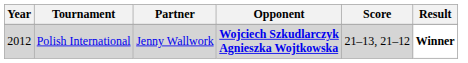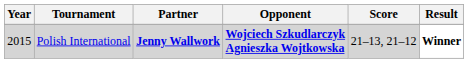(19, 41) 2012 -> (19, 41) 2015
(175, 41) normal -> (178, 41) bold
